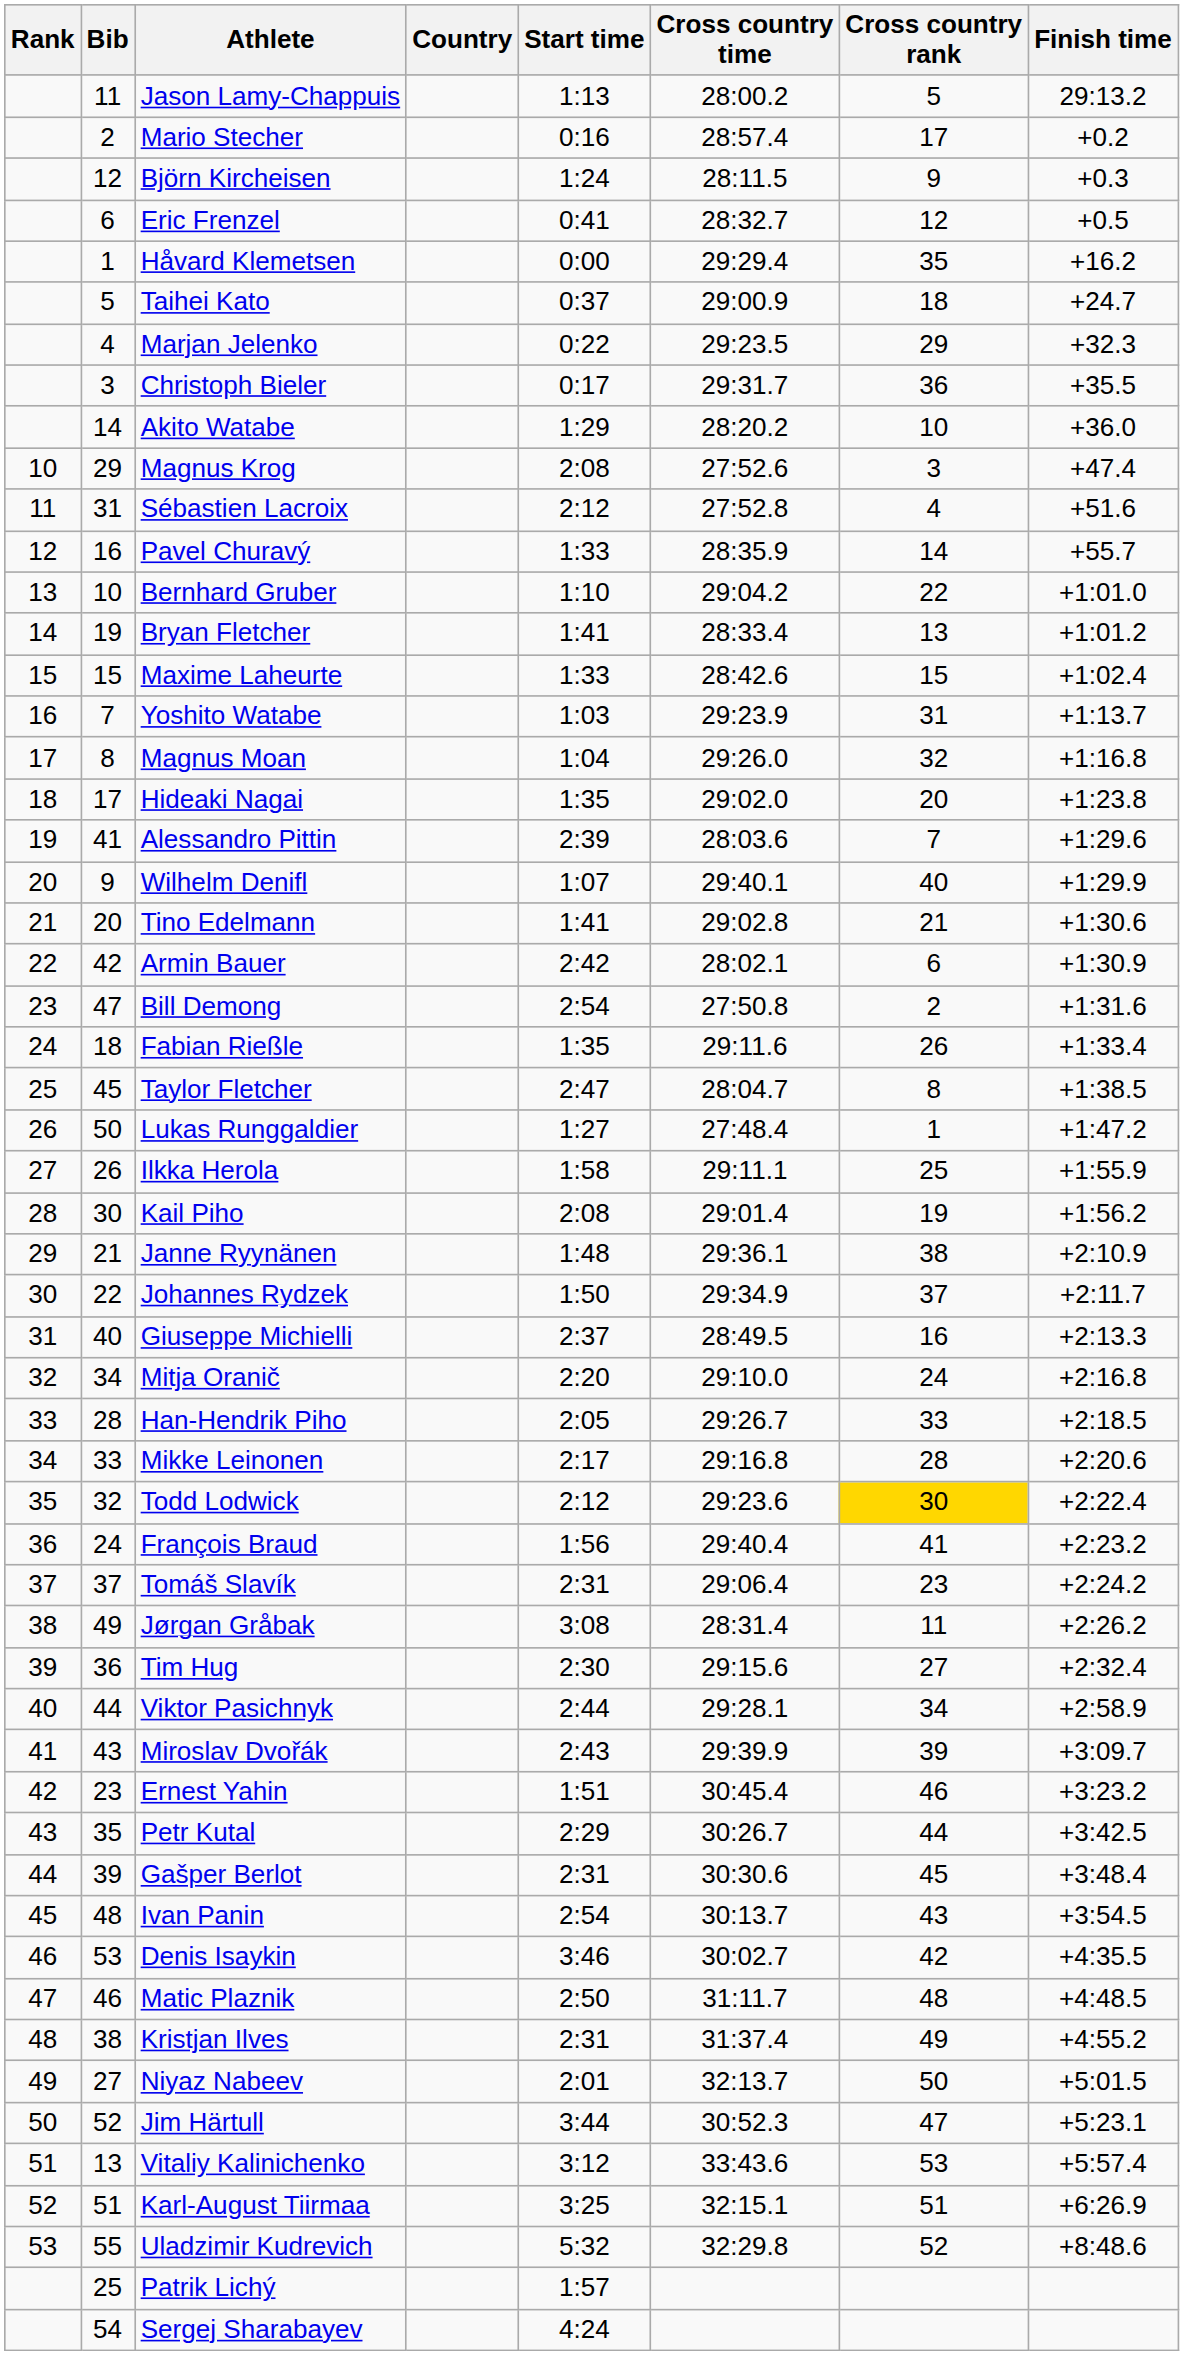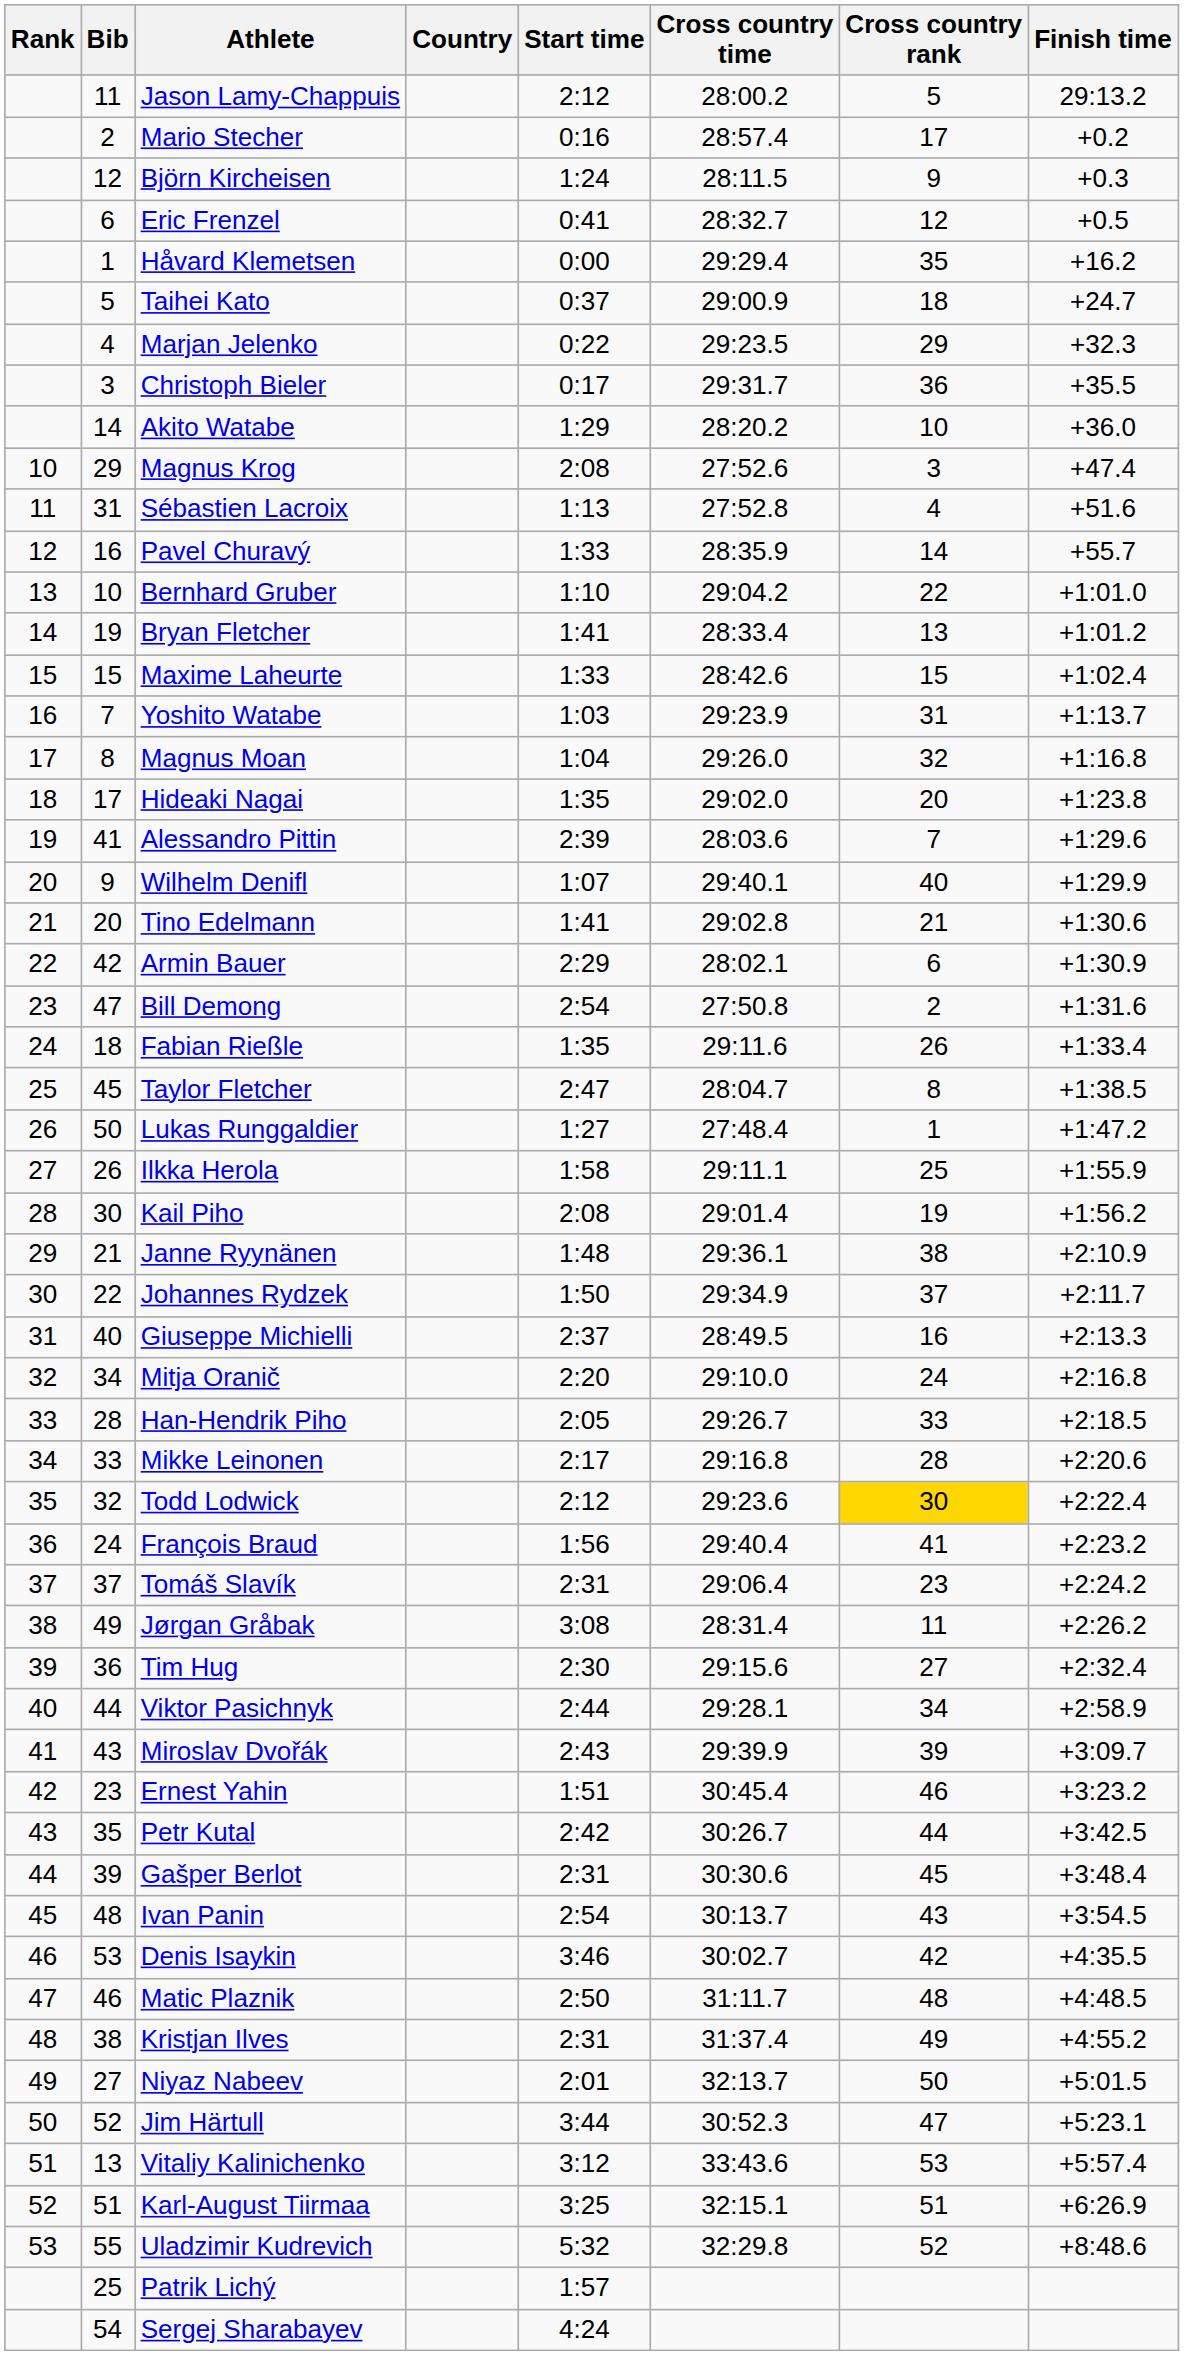(584, 95) 1:13 -> (584, 95) 2:12
(584, 509) 2:12 -> (584, 509) 1:13
(584, 964) 2:42 -> (584, 964) 2:29
(584, 1833) 2:29 -> (584, 1833) 2:42
